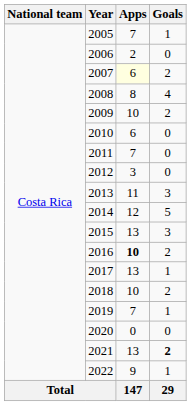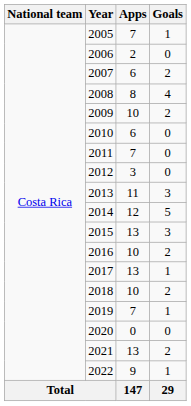(133, 73) lightyellow background -> (133, 73) no background
(133, 251) bold -> (133, 251) normal
(168, 350) bold -> (168, 350) normal
